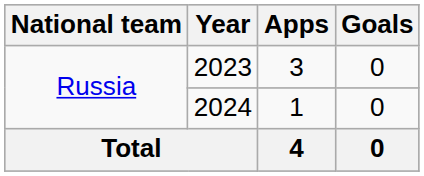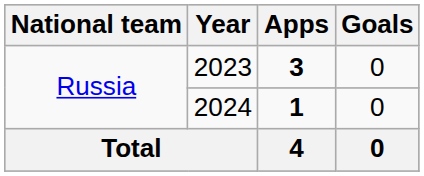(297, 66) normal -> (297, 66) bold
(297, 107) normal -> (297, 107) bold
